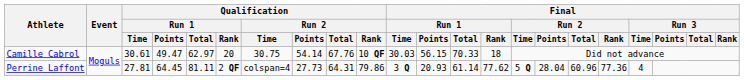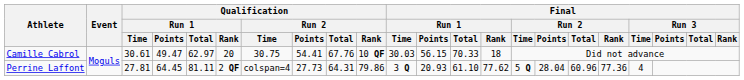(309, 53) 54.14 -> (309, 53) 54.41
(466, 68) 61.14 -> (466, 68) 61.10
